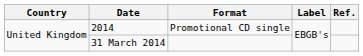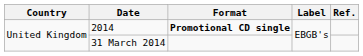(230, 28) normal -> (230, 28) bold
